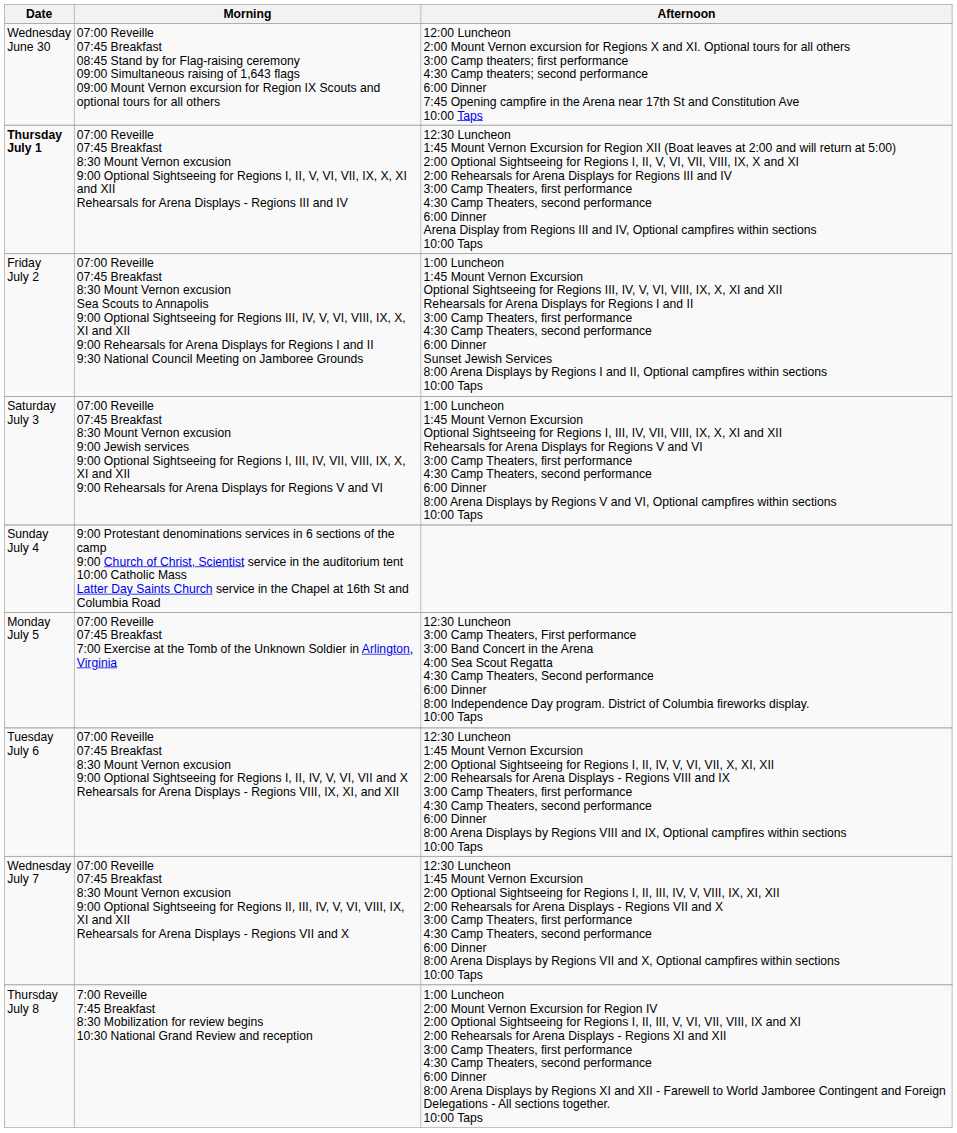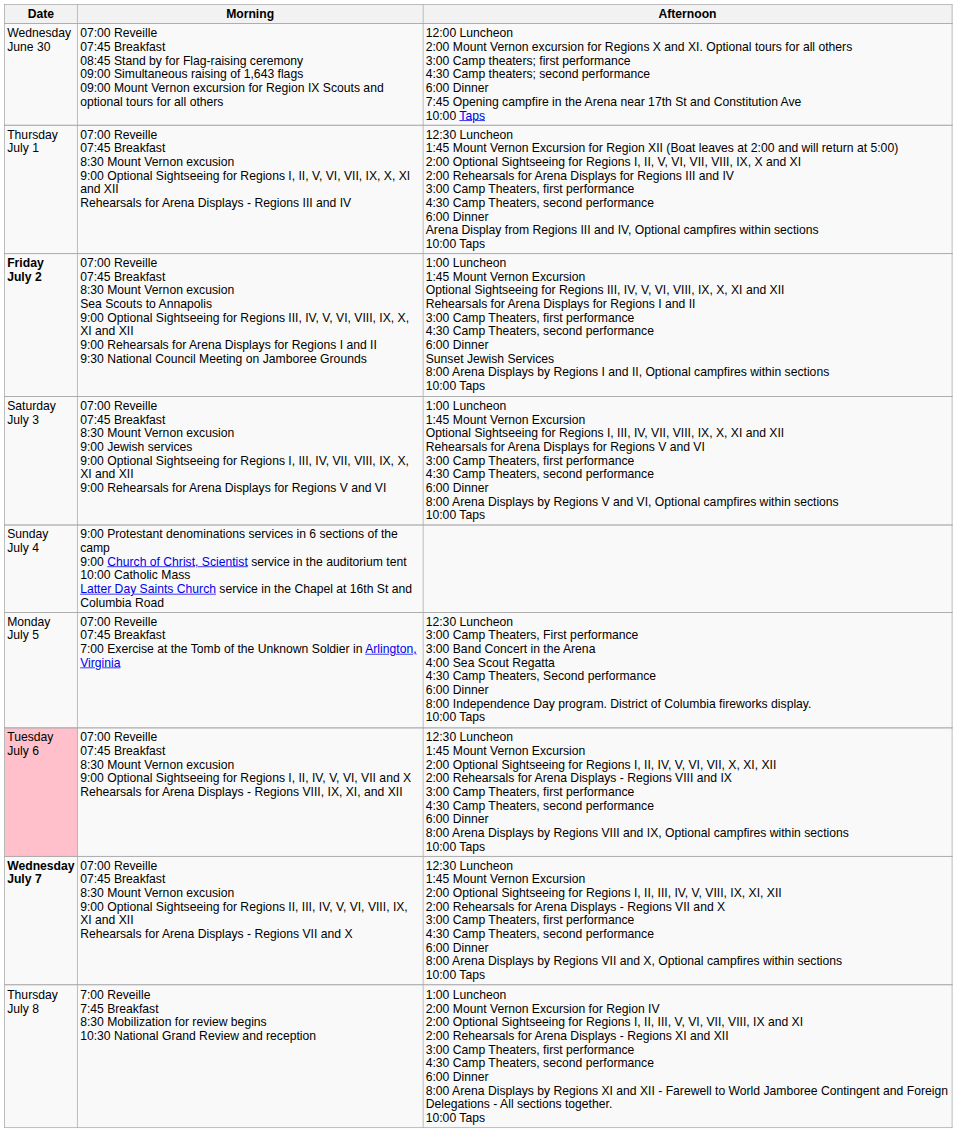(35, 141) bold -> (33, 141) normal
(24, 270) normal -> (25, 270) bold
(30, 744) no background -> (30, 744) pink background
(39, 872) normal -> (41, 872) bold
